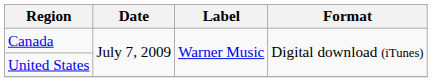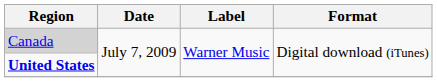(31, 40) no background -> (31, 40) lightgrey background
(49, 64) normal -> (51, 64) bold
